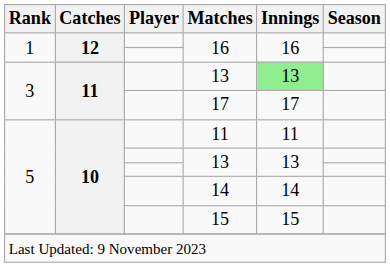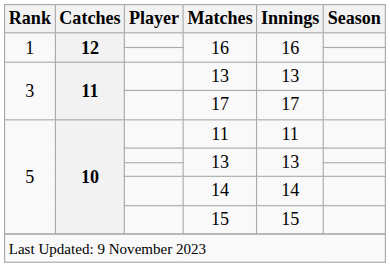(290, 76) lightgreen background -> (290, 76) no background
